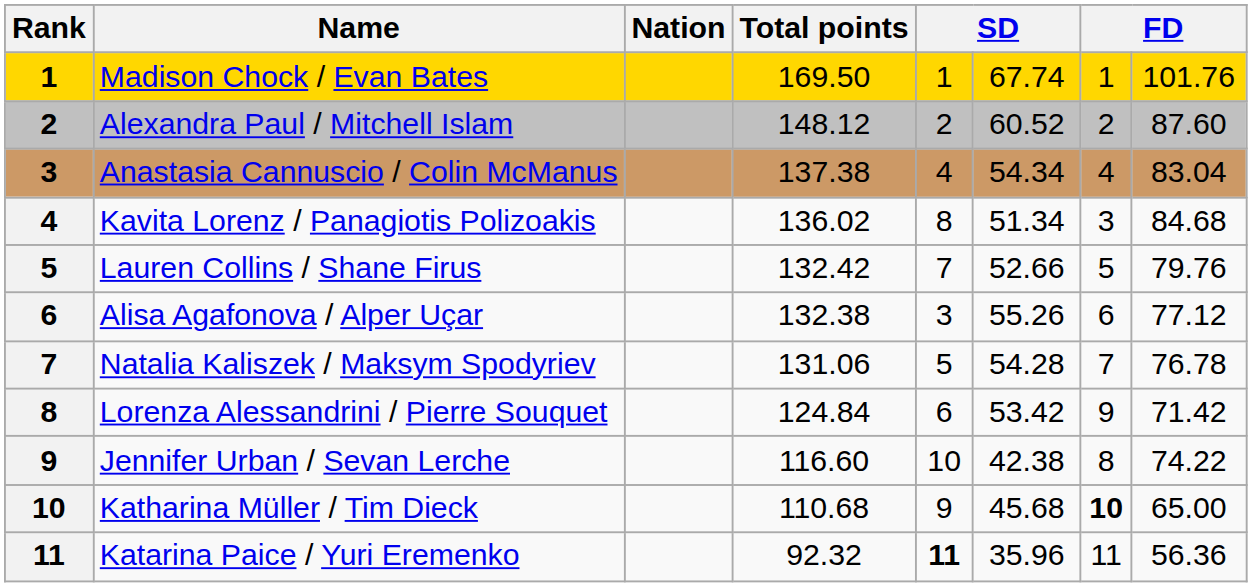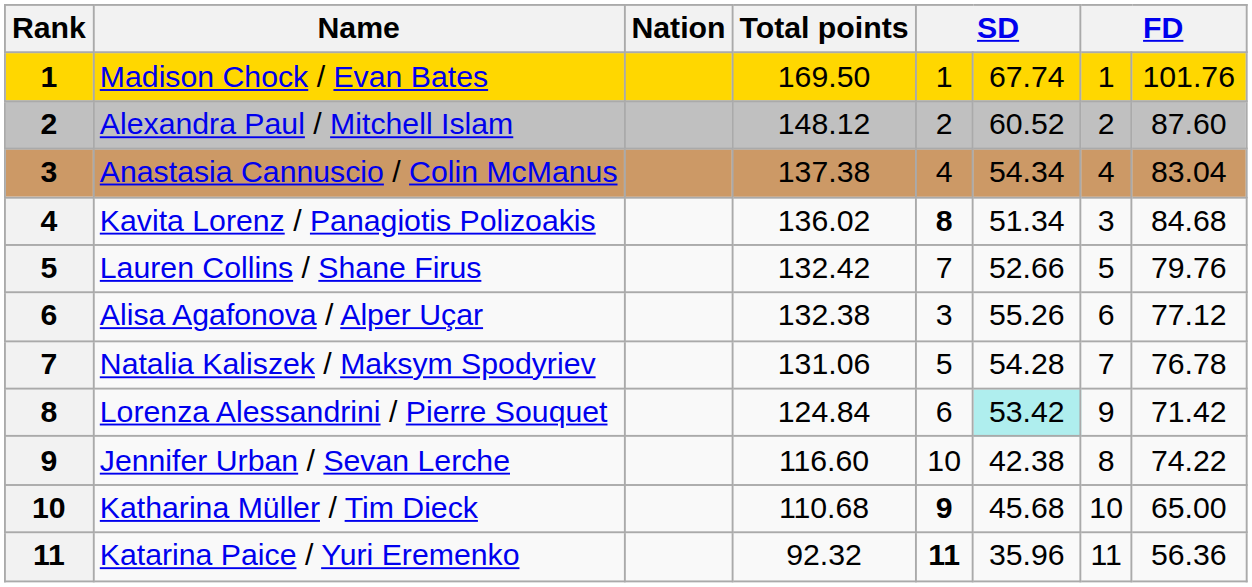(944, 220) normal -> (944, 220) bold
(1027, 412) no background -> (1027, 412) paleturquoise background
(944, 508) normal -> (944, 508) bold
(1106, 508) bold -> (1106, 508) normal
